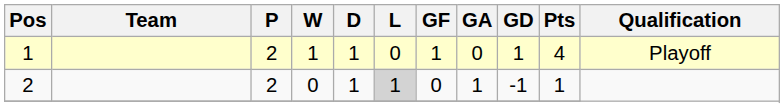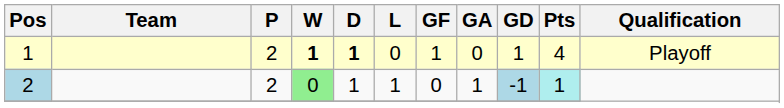(313, 52) normal -> (313, 52) bold
(354, 52) normal -> (354, 52) bold
(28, 85) no background -> (28, 85) lightblue background
(313, 85) no background -> (313, 85) lightgreen background
(395, 85) lightgrey background -> (395, 85) no background
(518, 85) no background -> (518, 85) lightblue background
(560, 85) no background -> (560, 85) paleturquoise background
